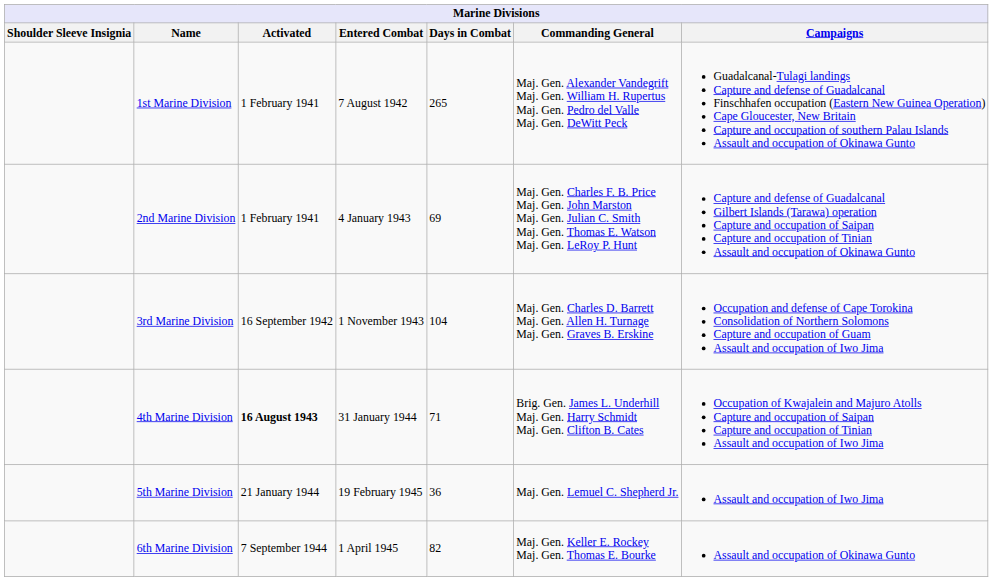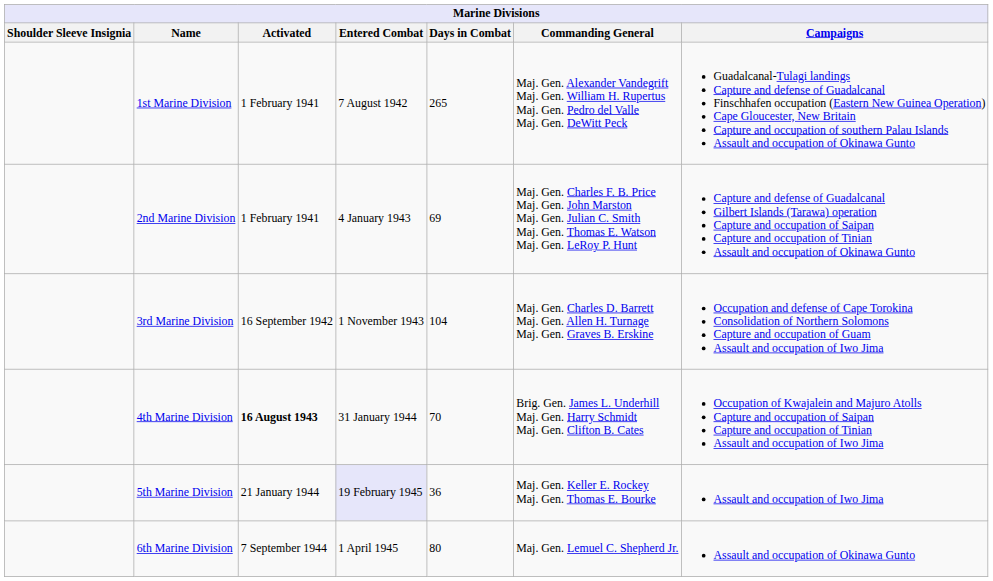(435, 417) 71 -> (435, 417) 70
(380, 492) no background -> (380, 492) lavender background
(597, 492) Maj. Gen. Lemuel C. Shepherd Jr. -> (586, 492) Maj. Gen. Keller E. Rockey Maj. Gen. Thomas E. Bourke
(435, 548) 82 -> (435, 548) 80
(586, 548) Maj. Gen. Keller E. Rockey Maj. Gen. Thomas E. Bourke -> (597, 548) Maj. Gen. Lemuel C. Shepherd Jr.
